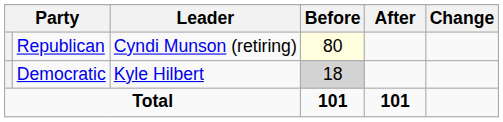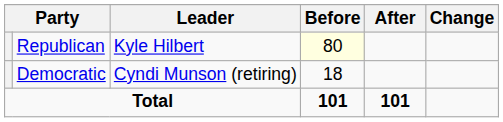(205, 46) Cyndi Munson (retiring) -> (159, 46) Kyle Hilbert
(159, 74) Kyle Hilbert -> (205, 74) Cyndi Munson (retiring)
(333, 74) lightgrey background -> (333, 74) no background
